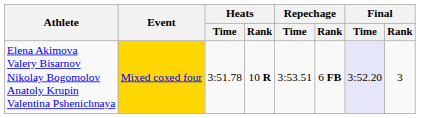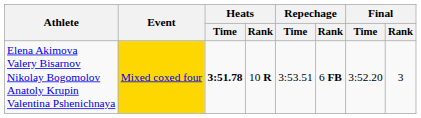(225, 77) normal -> (225, 77) bold
(365, 77) lavender background -> (365, 77) no background
